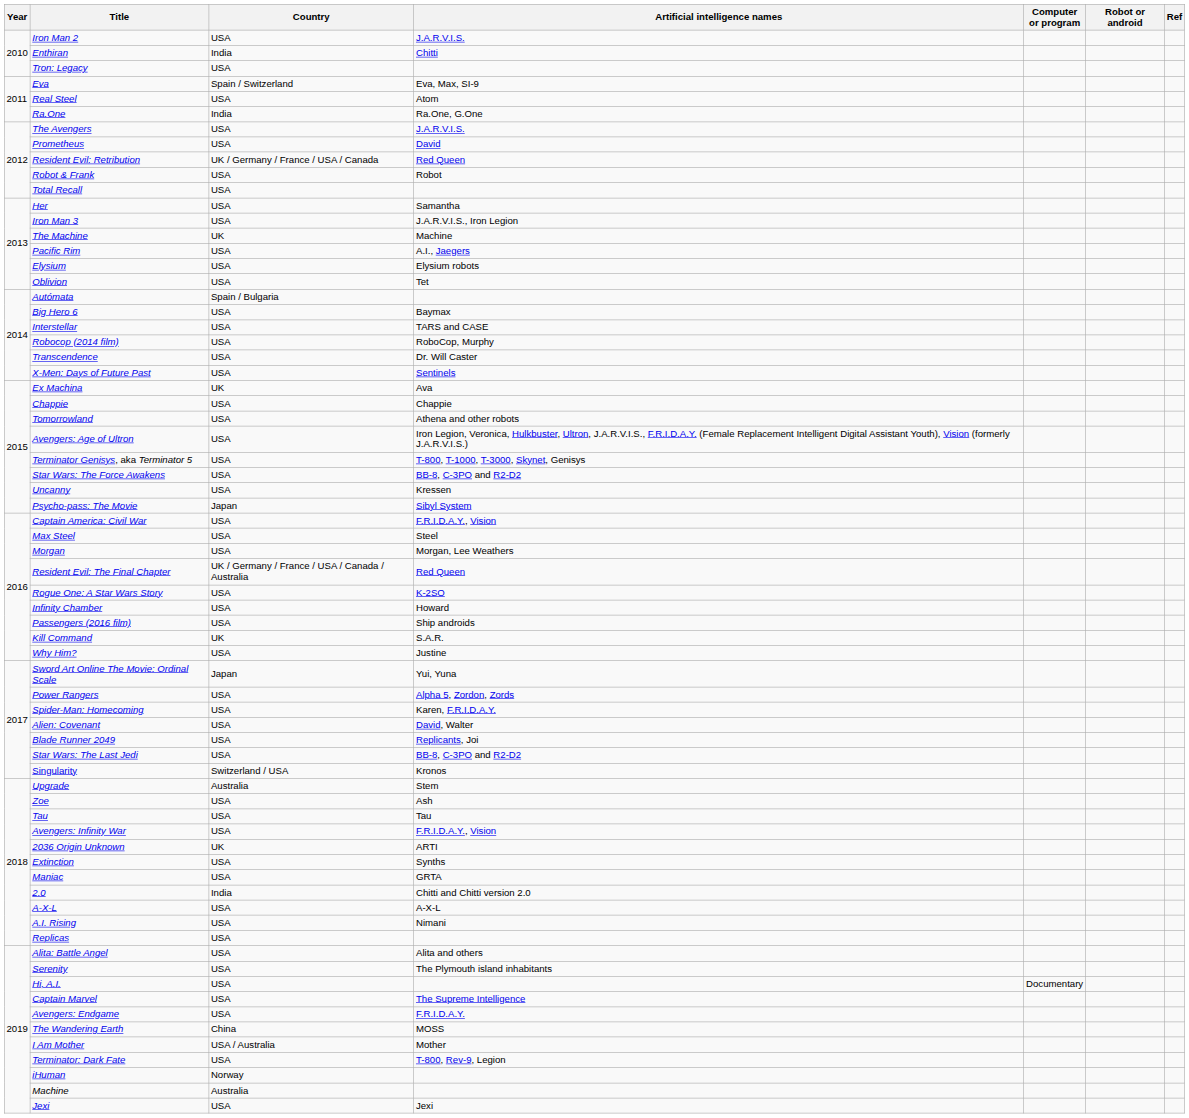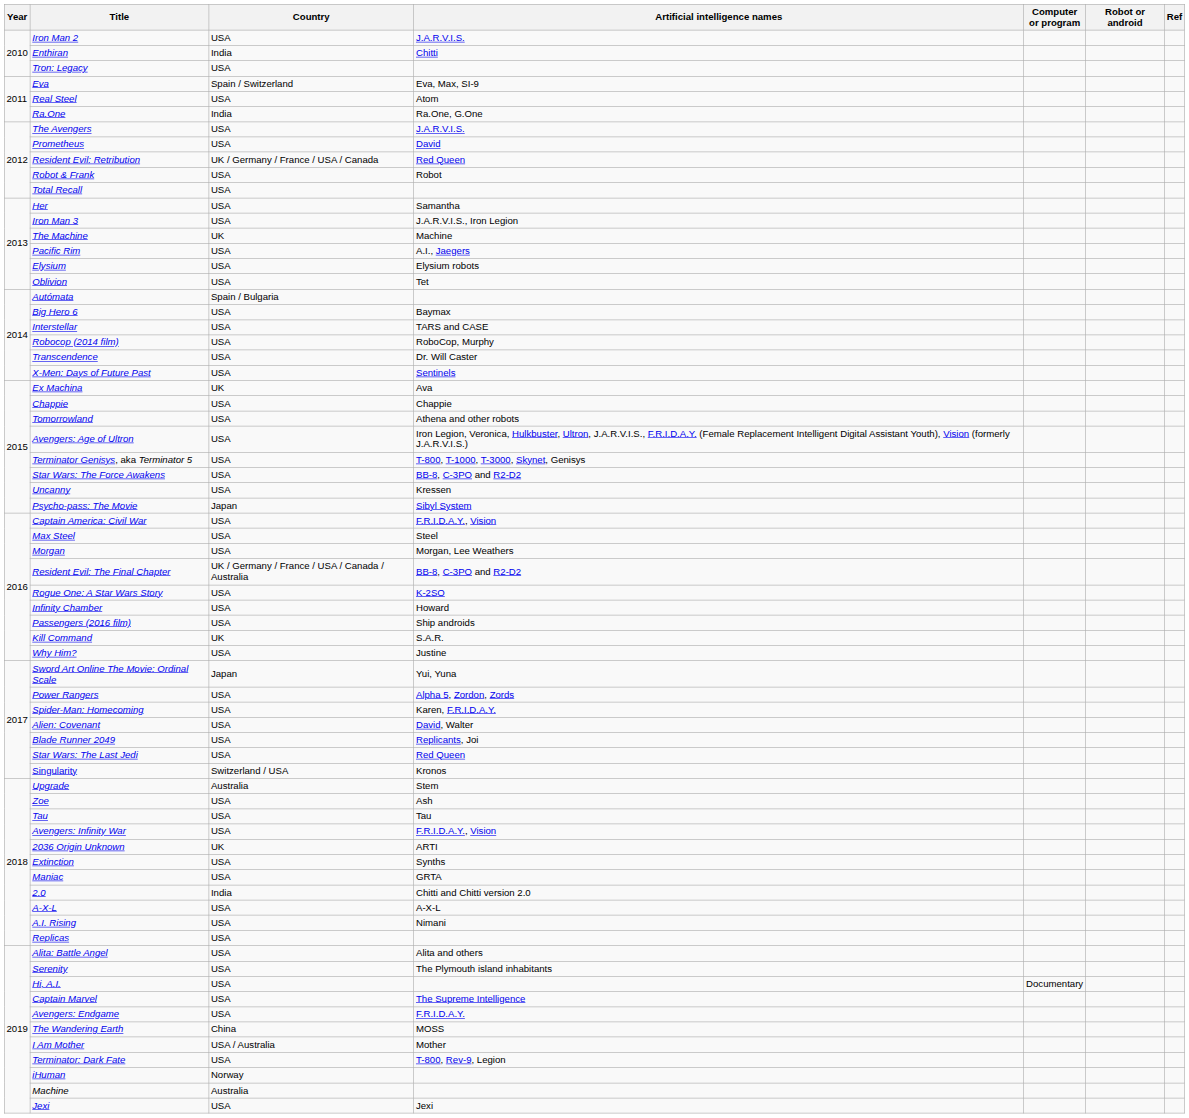(441, 571) Red Queen -> (469, 571) BB-8, C-3PO and R2-D2
(469, 755) BB-8, C-3PO and R2-D2 -> (441, 755) Red Queen
